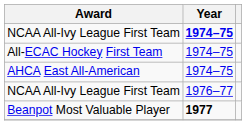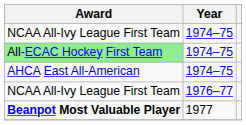(209, 33) bold -> (209, 33) normal
(85, 52) no background -> (85, 52) lightgreen background
(89, 110) normal -> (94, 110) bold
(199, 110) bold -> (199, 110) normal
